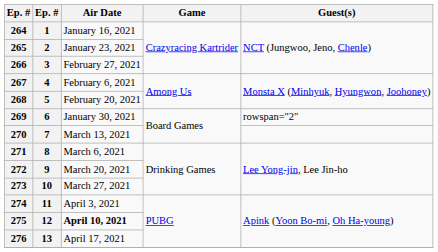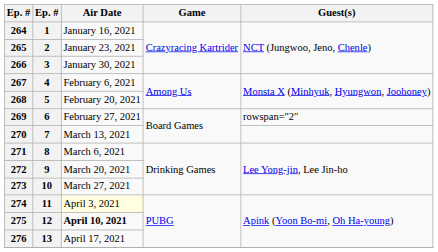(102, 65) February 27, 2021 -> (99, 65) January 30, 2021
(99, 117) January 30, 2021 -> (102, 117) February 27, 2021
(92, 204) no background -> (92, 204) lightyellow background
